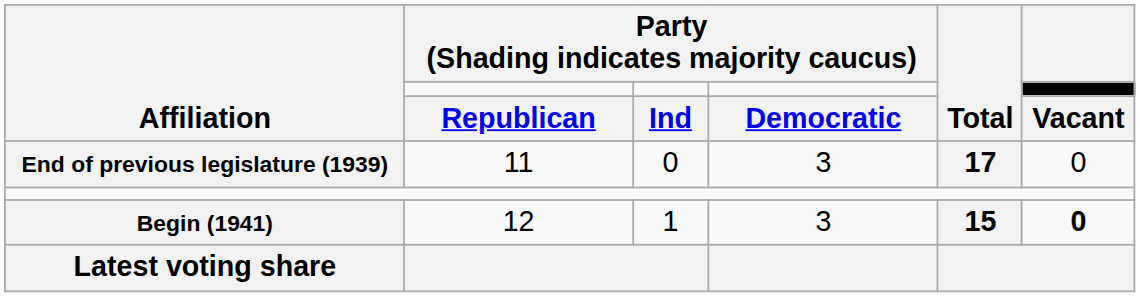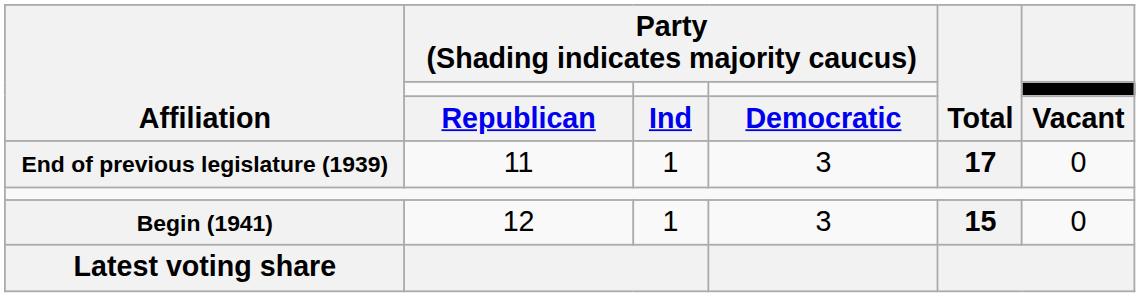(670, 163) 0 -> (670, 163) 1
(1078, 222) bold -> (1078, 222) normal
